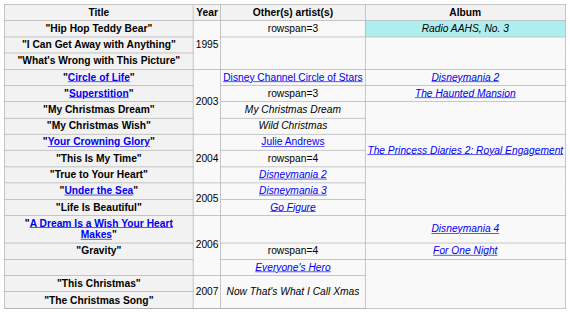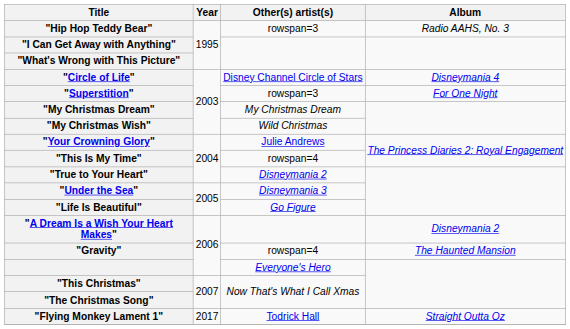(465, 28) paleturquoise background -> (465, 28) no background
(465, 77) Disneymania 2 -> (465, 77) Disneymania 4
(465, 93) The Haunted Mansion -> (465, 93) For One Night
(465, 229) Disneymania 4 -> (465, 229) Disneymania 2
(465, 251) For One Night -> (465, 251) The Haunted Mansion
+ row: (99, 316)
